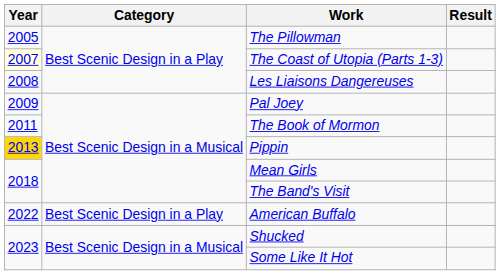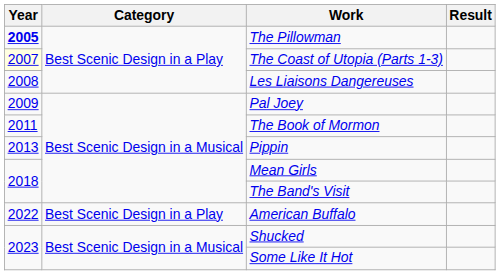(23, 37) normal -> (23, 37) bold
(23, 147) gold background -> (23, 147) no background
